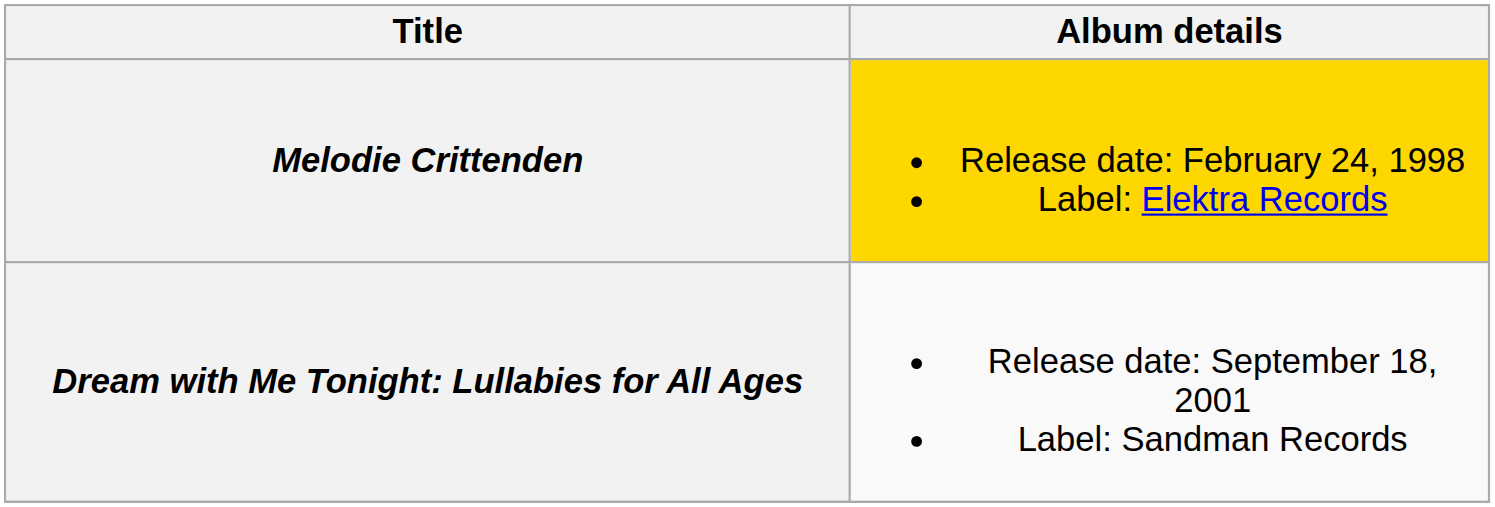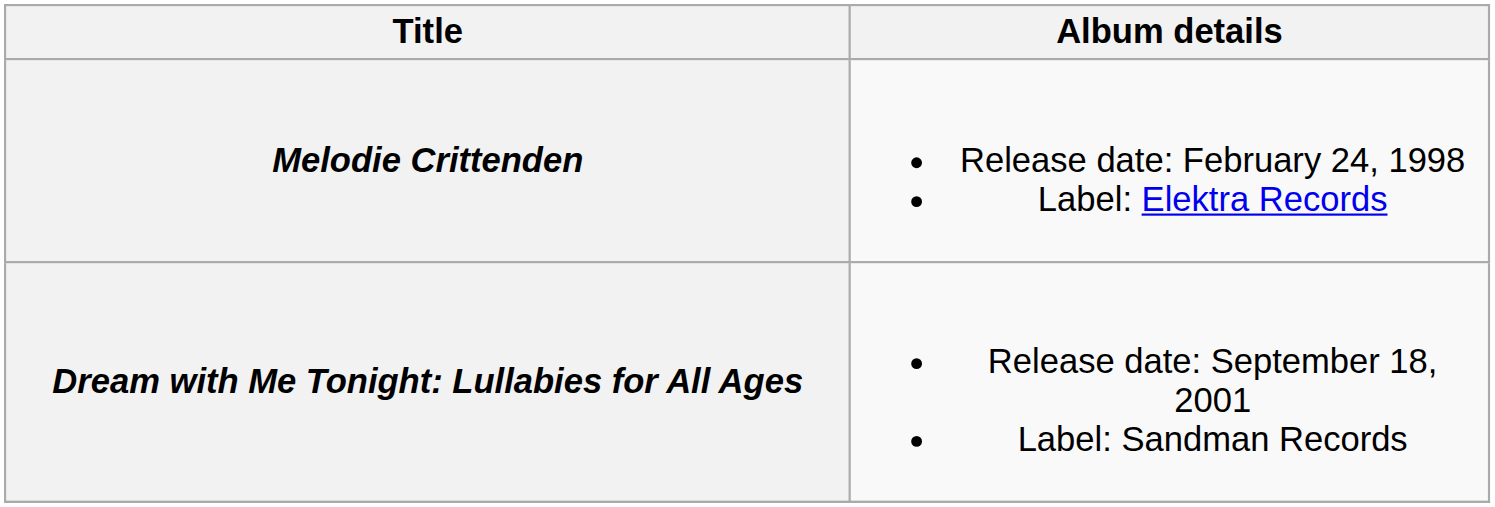(1169, 180) gold background -> (1169, 180) no background
